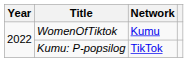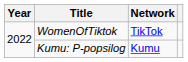(145, 31) Kumu -> (147, 31) TikTok
(147, 48) TikTok -> (145, 48) Kumu
